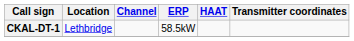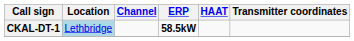(88, 28) no background -> (88, 28) lightblue background
(178, 28) normal -> (179, 28) bold
